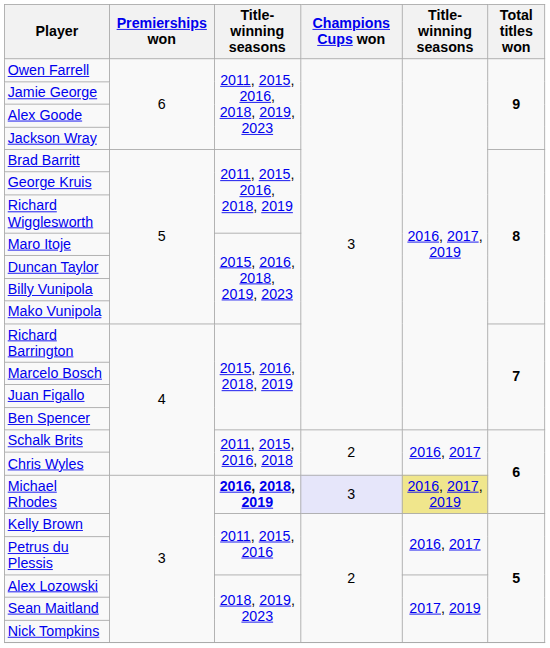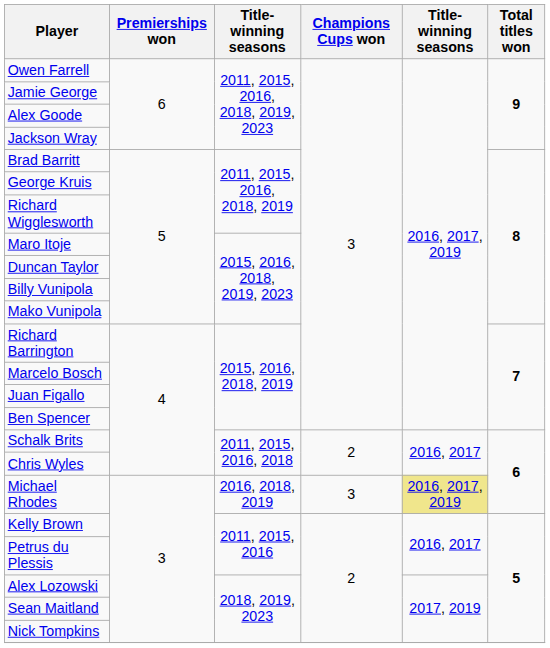(257, 494) bold -> (257, 494) normal
(351, 494) lavender background -> (351, 494) no background
